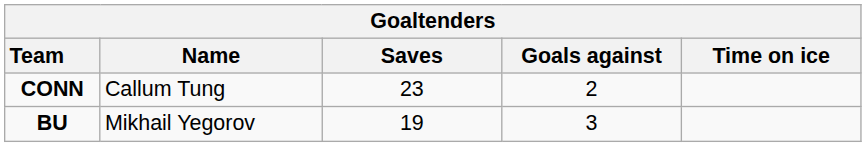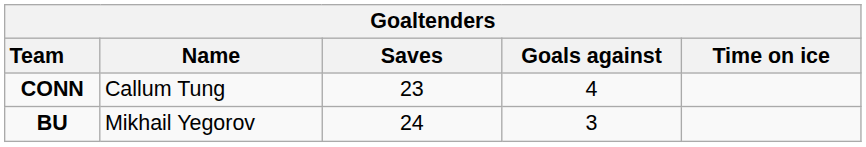(592, 89) 2 -> (592, 89) 4
(412, 123) 19 -> (412, 123) 24
